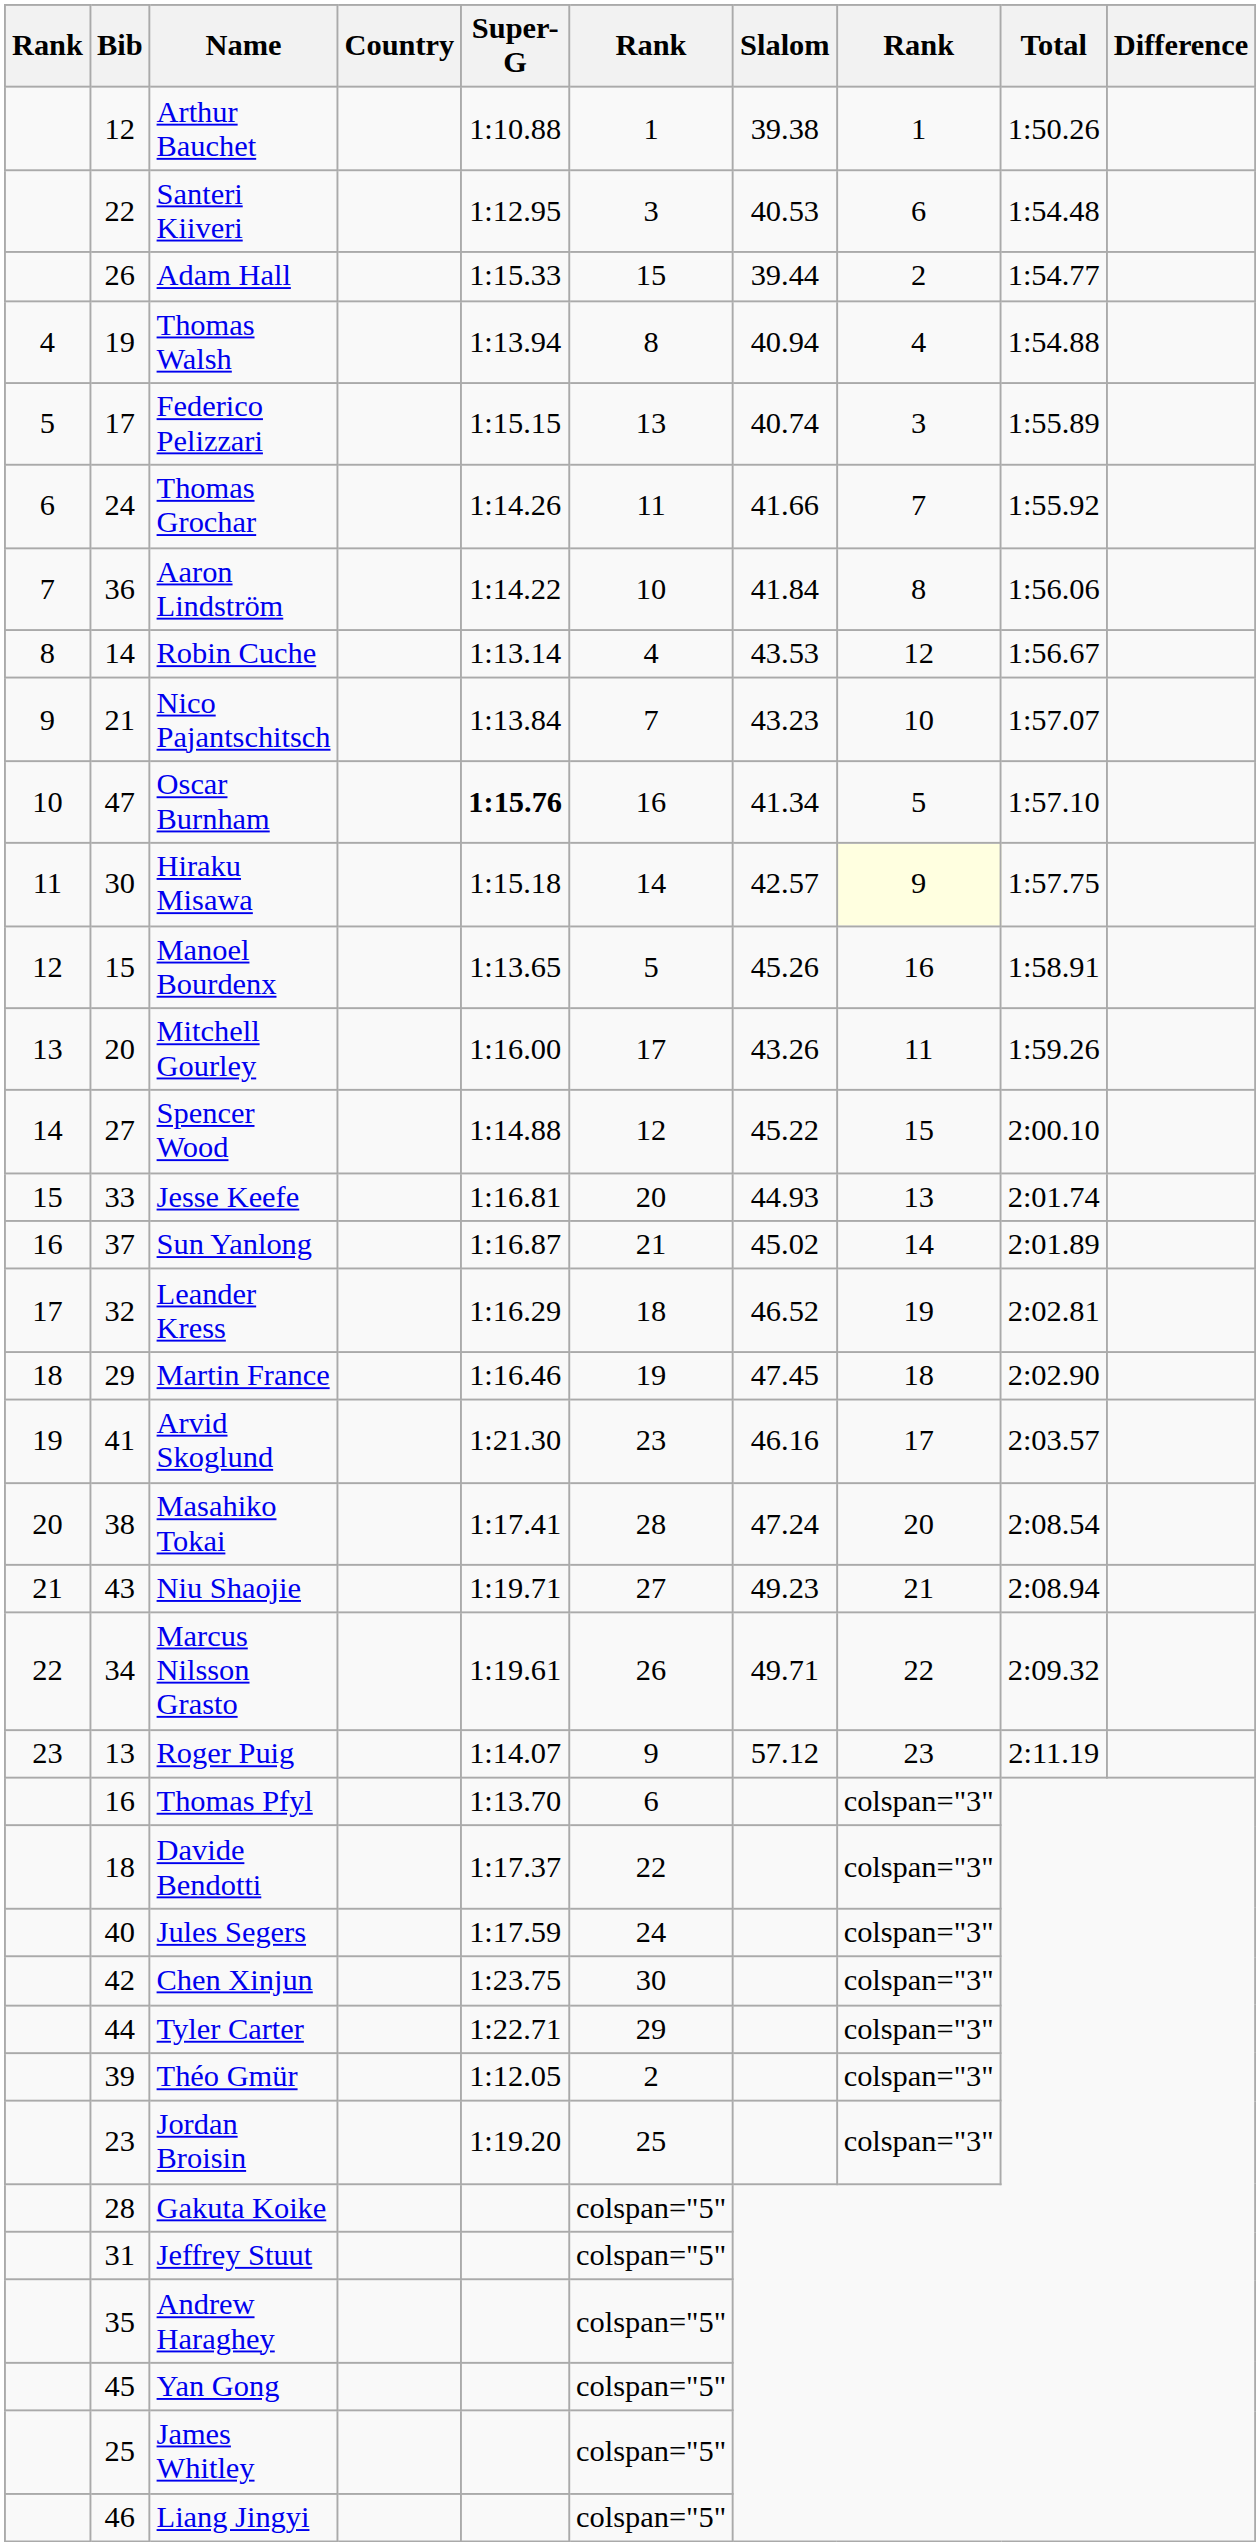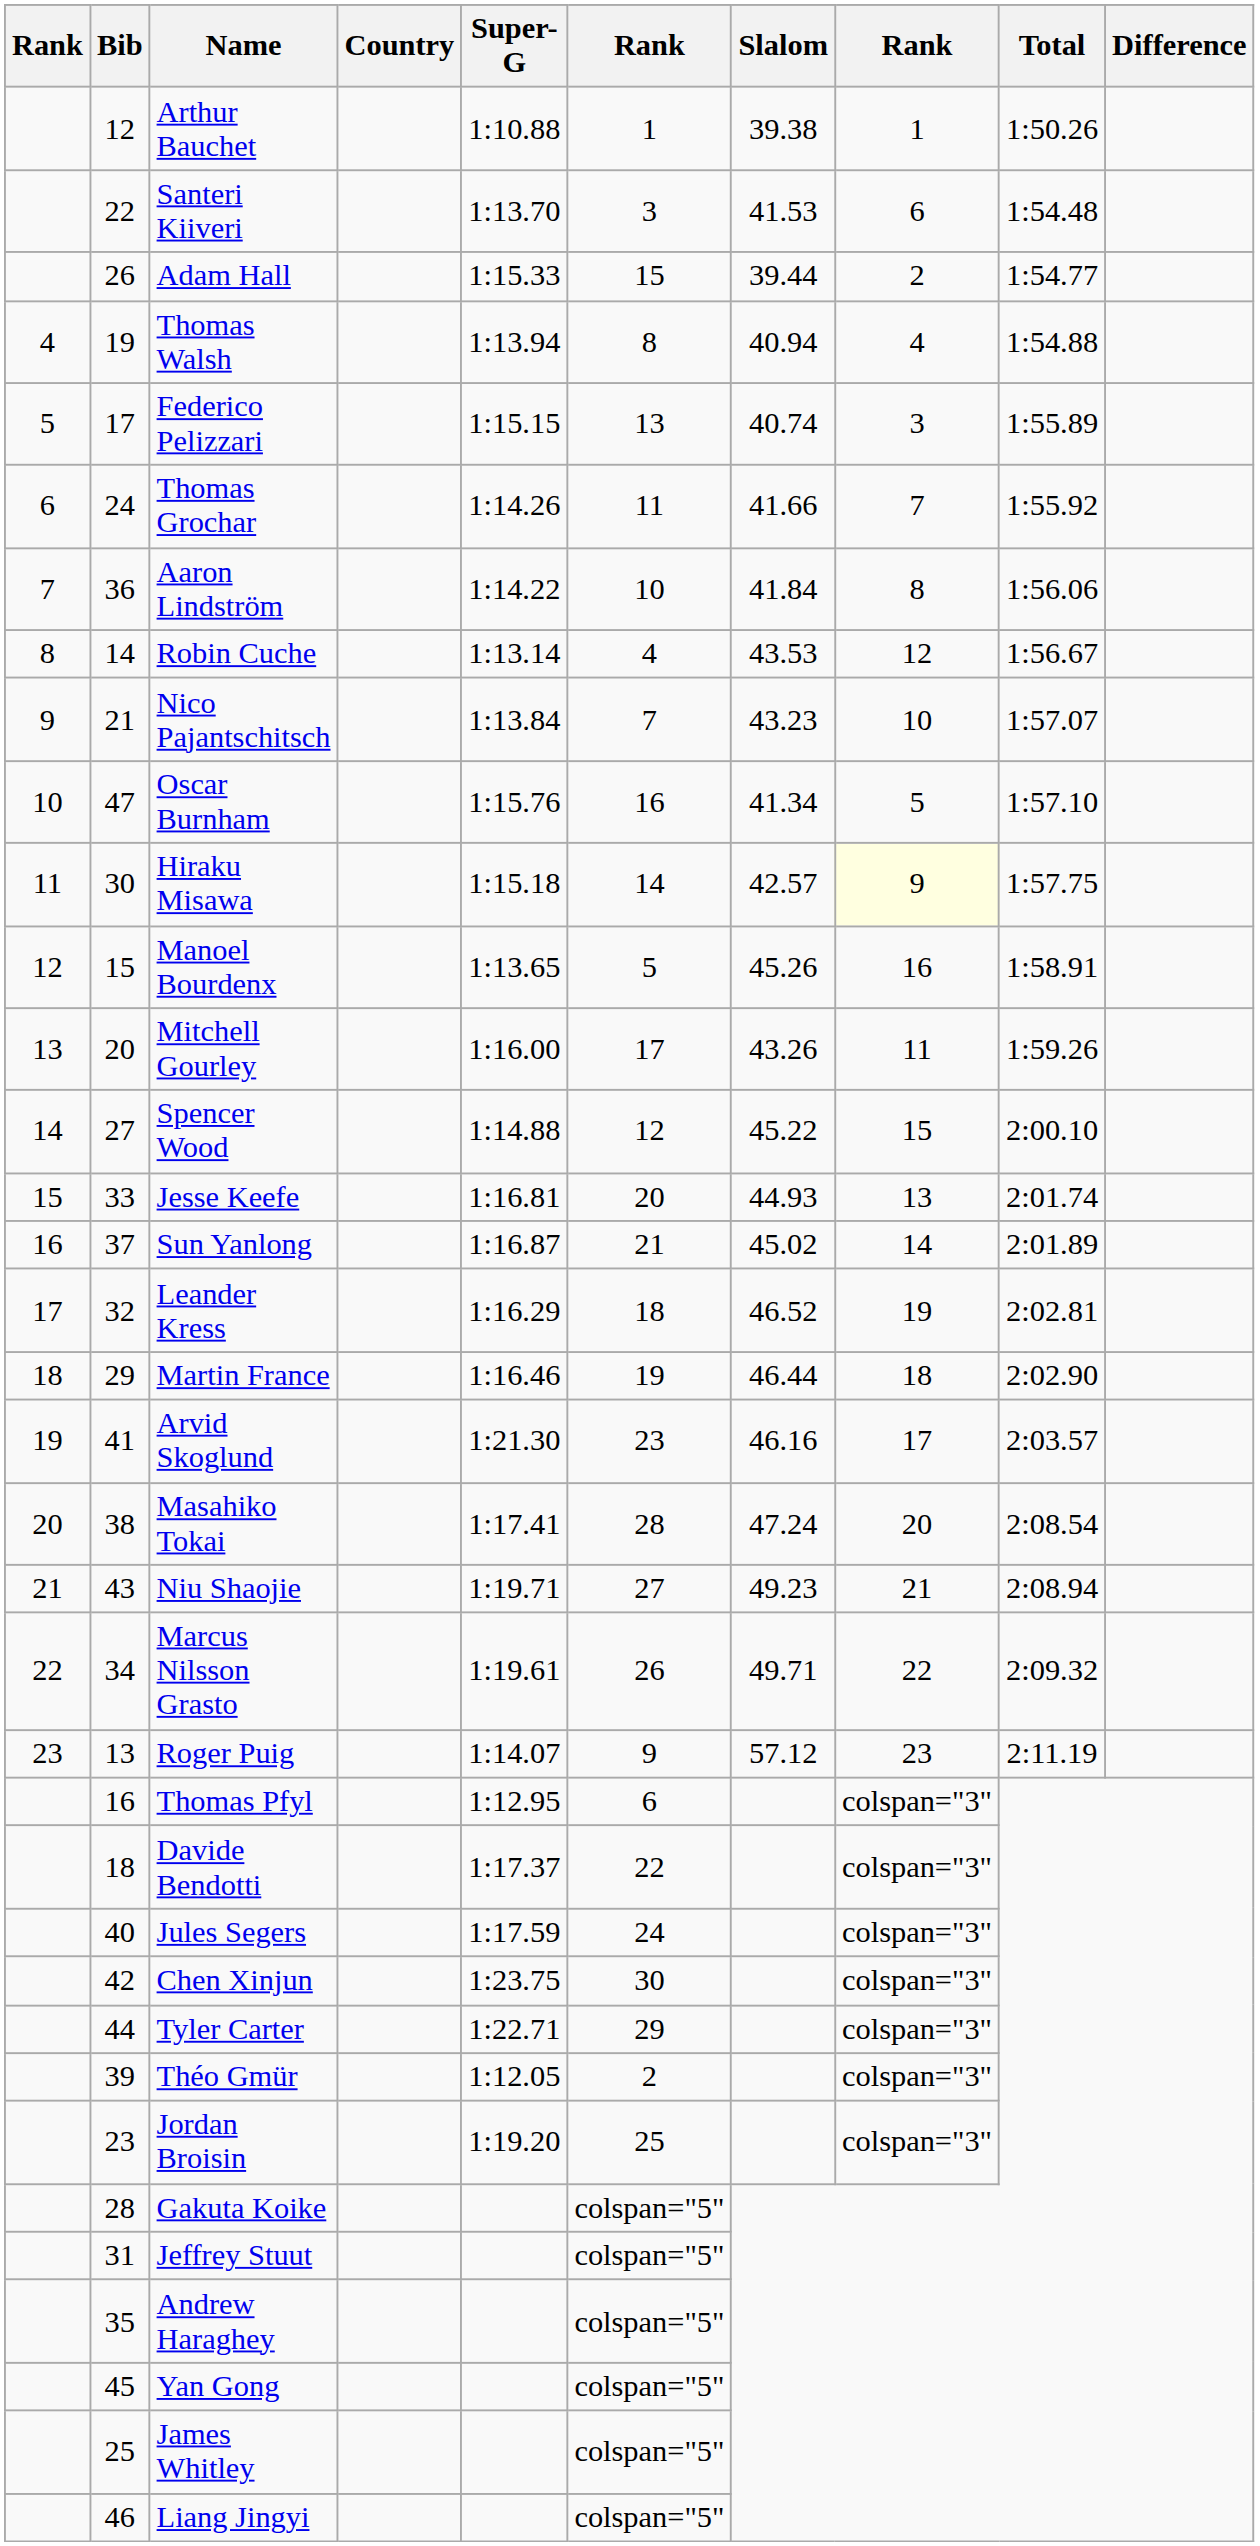(515, 210) 1:12.95 -> (514, 210) 1:13.70
(785, 210) 40.53 -> (783, 210) 41.53
(515, 801) bold -> (514, 801) normal
(785, 1375) 47.45 -> (783, 1375) 46.44
(515, 1801) 1:13.70 -> (514, 1801) 1:12.95
